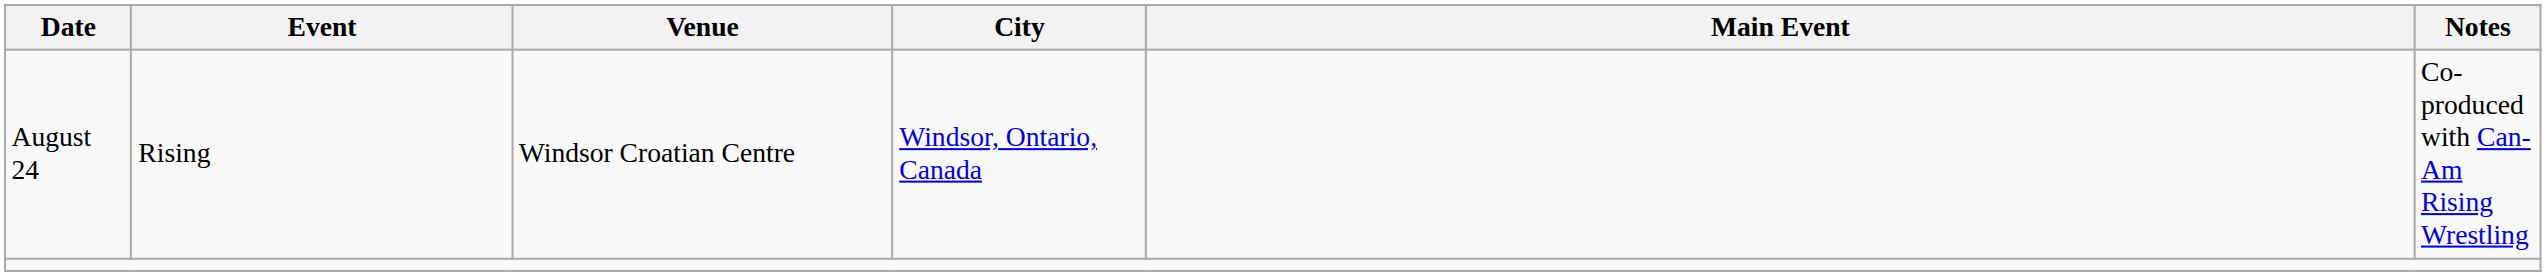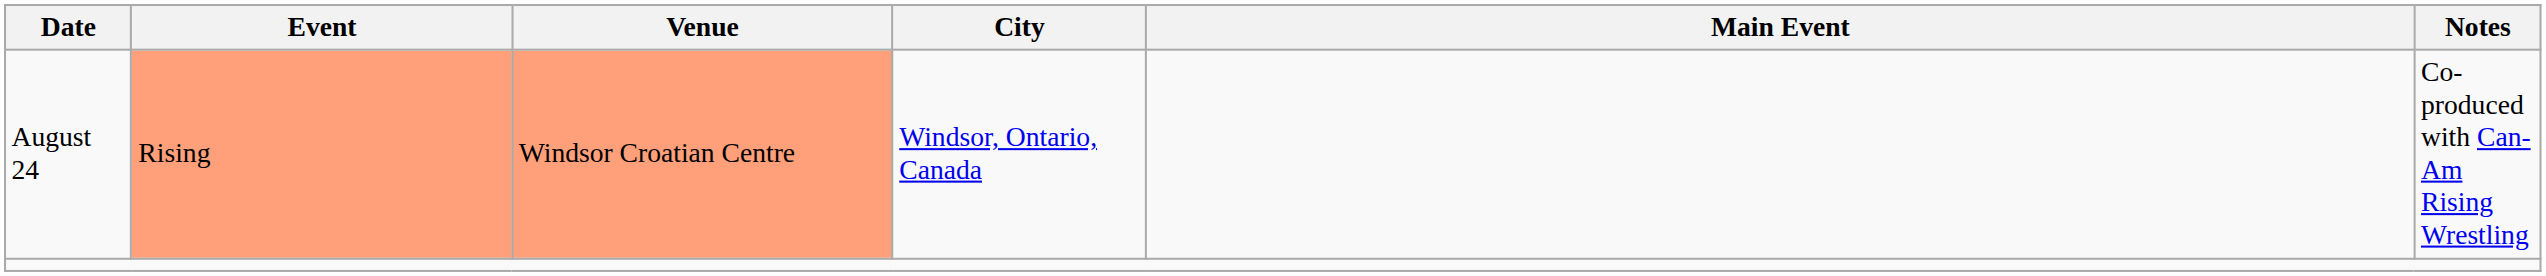(174, 153) no background -> (174, 153) lightsalmon background
(657, 153) no background -> (657, 153) lightsalmon background
